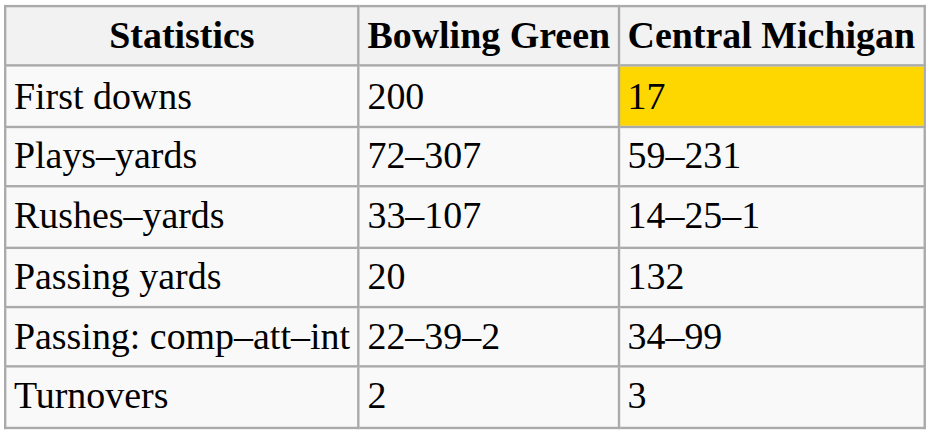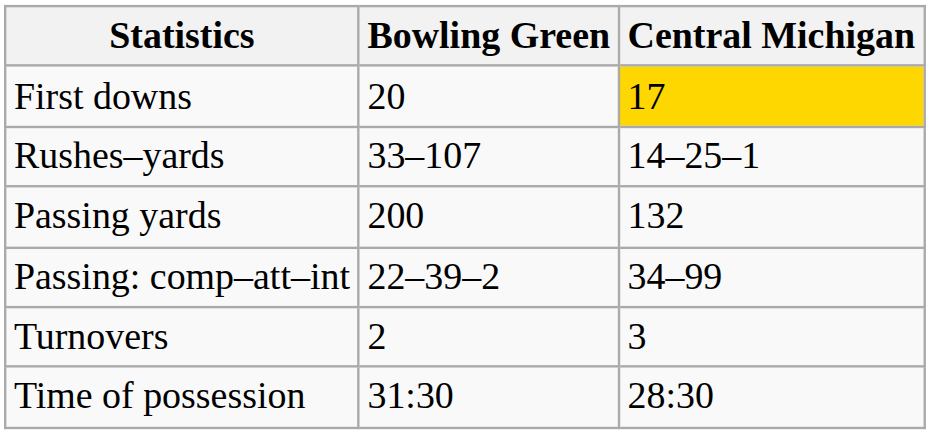(396, 95) 200 -> (386, 95) 20
- row: (106, 155)
(386, 276) 20 -> (396, 215) 200
+ row: (160, 396)
